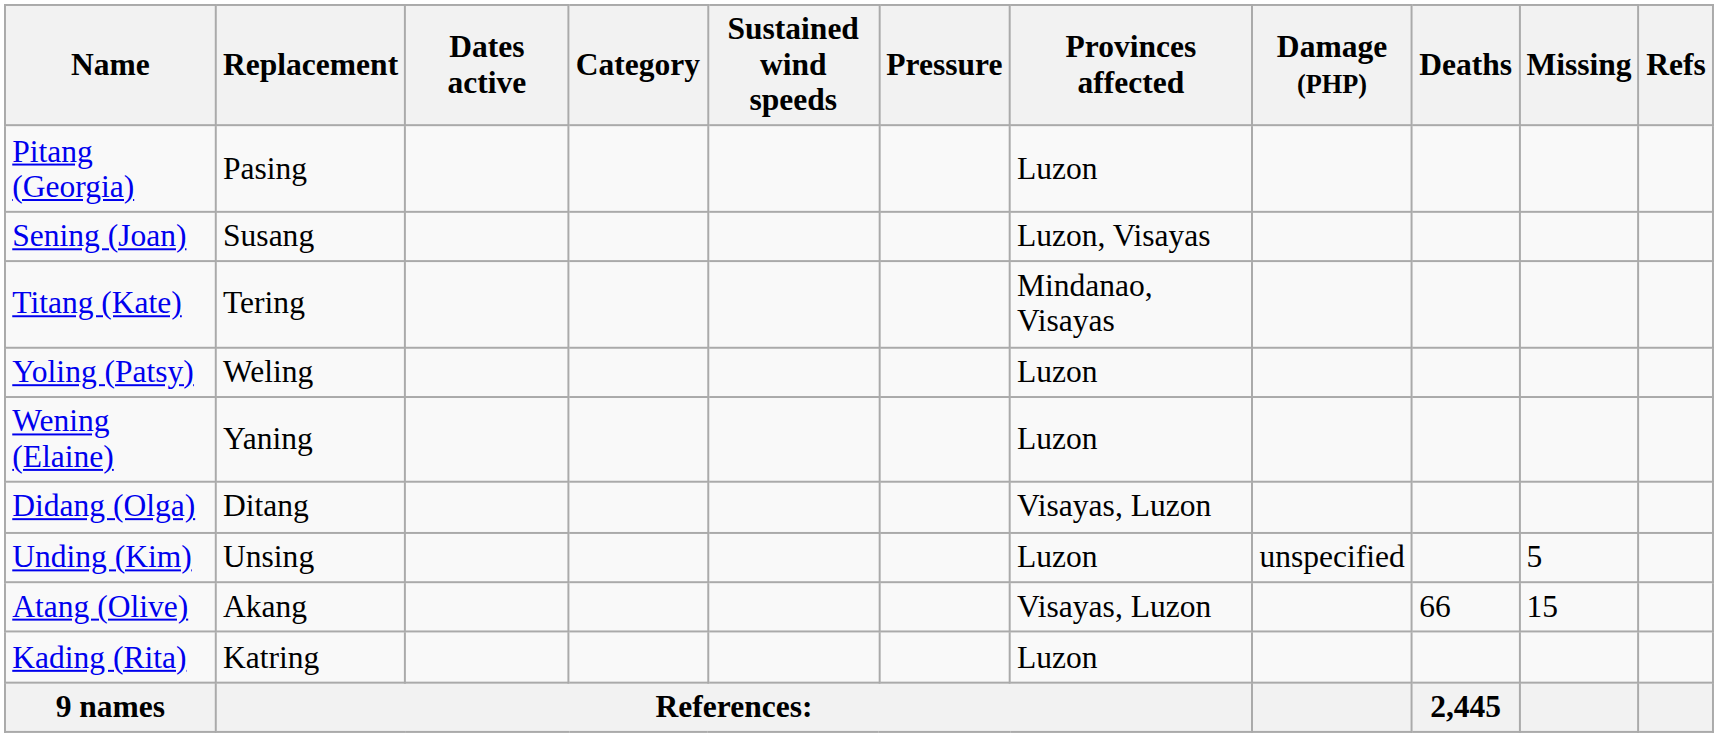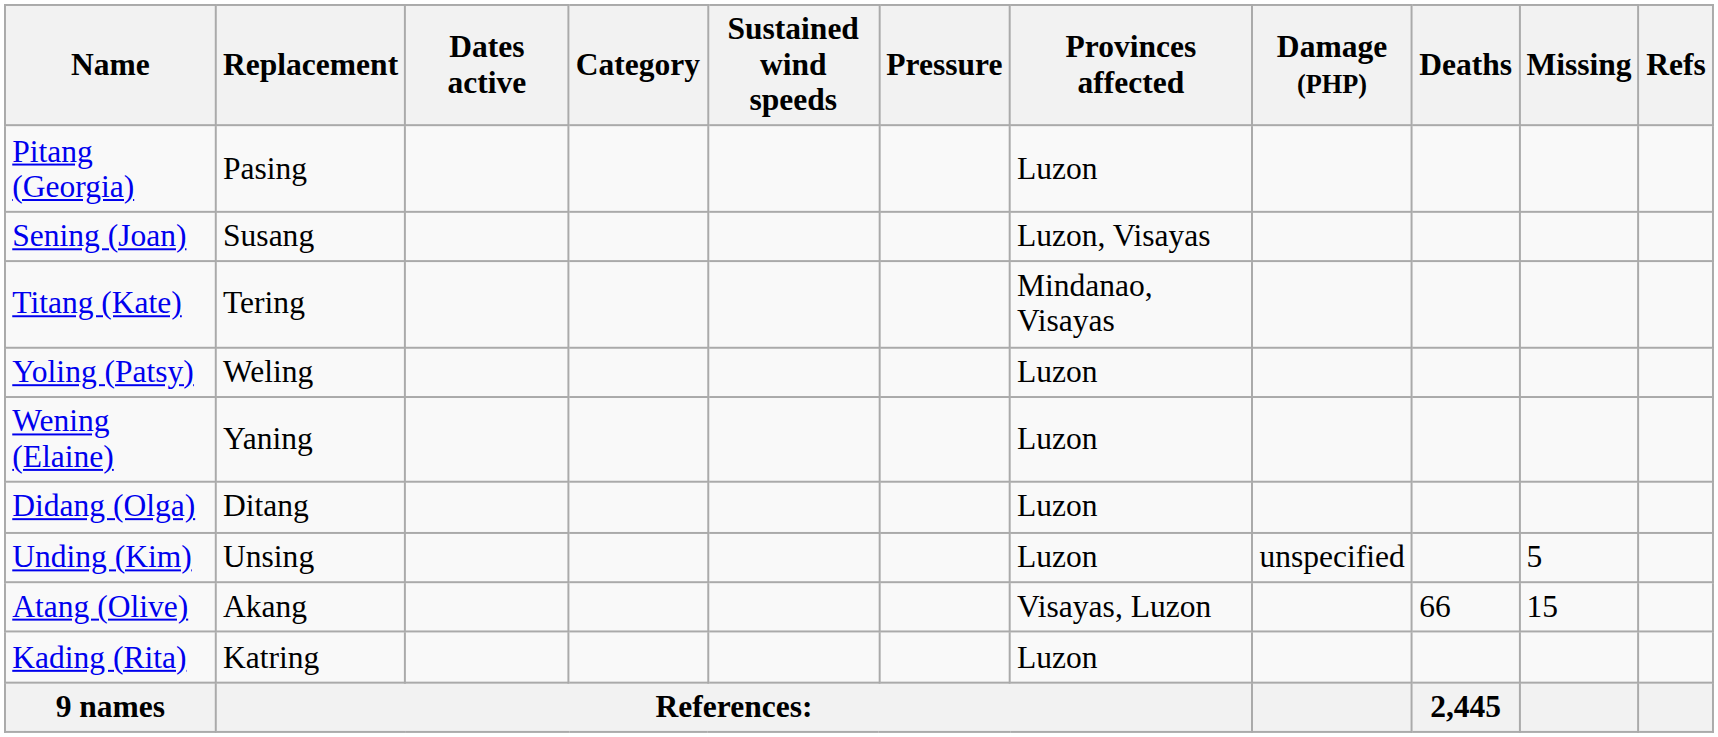(1114, 506) Visayas, Luzon -> (1057, 506) Luzon
